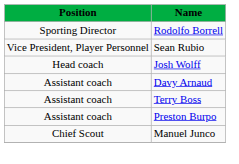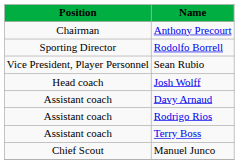+ row: (193, 30)
+ row: (183, 116)
- row: (185, 116)
